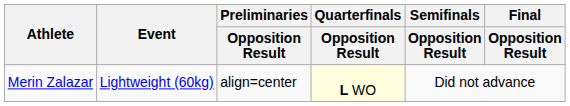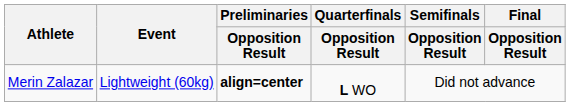(258, 83) normal -> (262, 83) bold
(358, 91) lightyellow background -> (358, 91) no background
